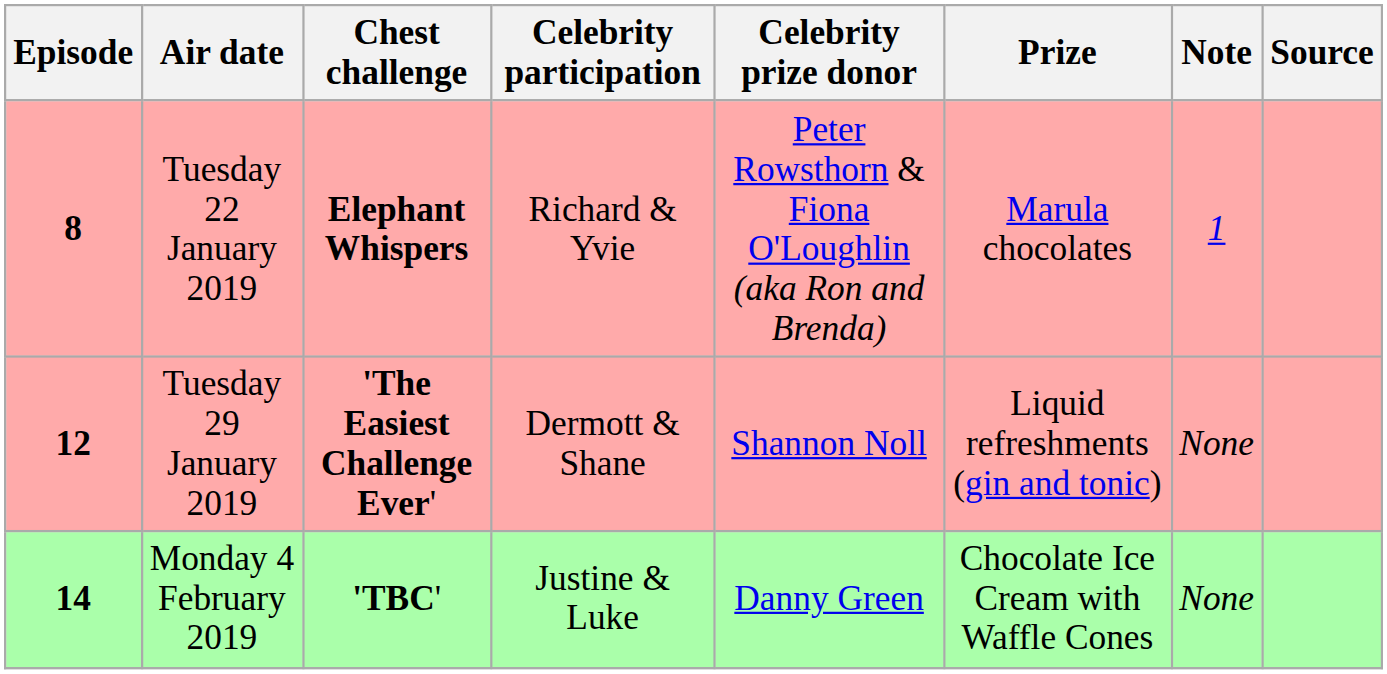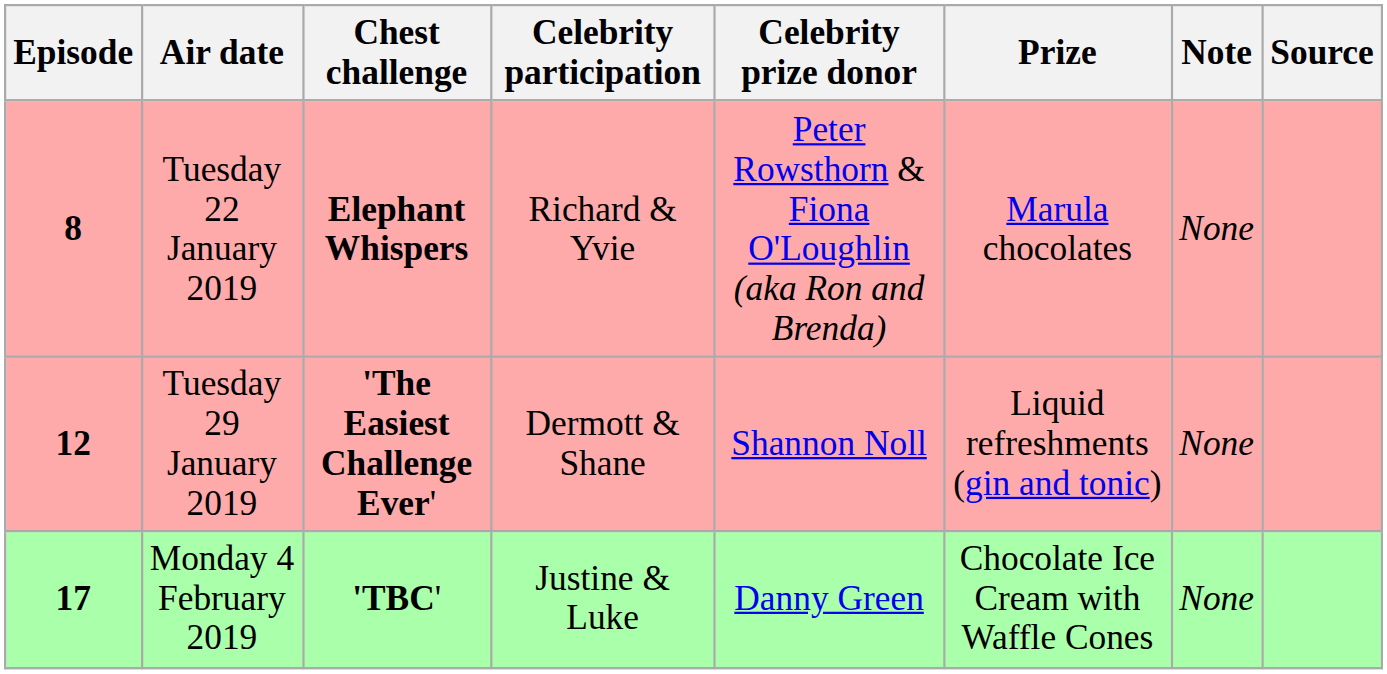(1217, 227) 1 -> (1217, 227) None
(73, 598) 14 -> (73, 598) 17
